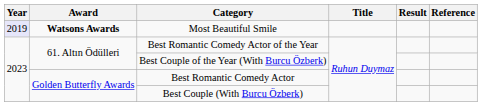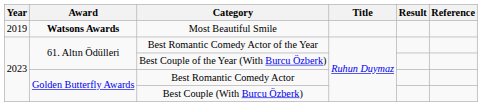(17, 28) lavender background -> (17, 28) no background
